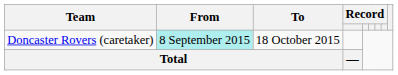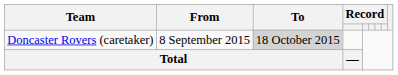(205, 39) paleturquoise background -> (205, 39) no background
(298, 39) no background -> (298, 39) lightgrey background
